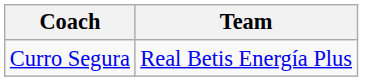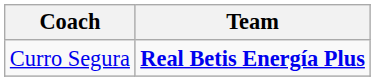(246, 57) normal -> (253, 57) bold
